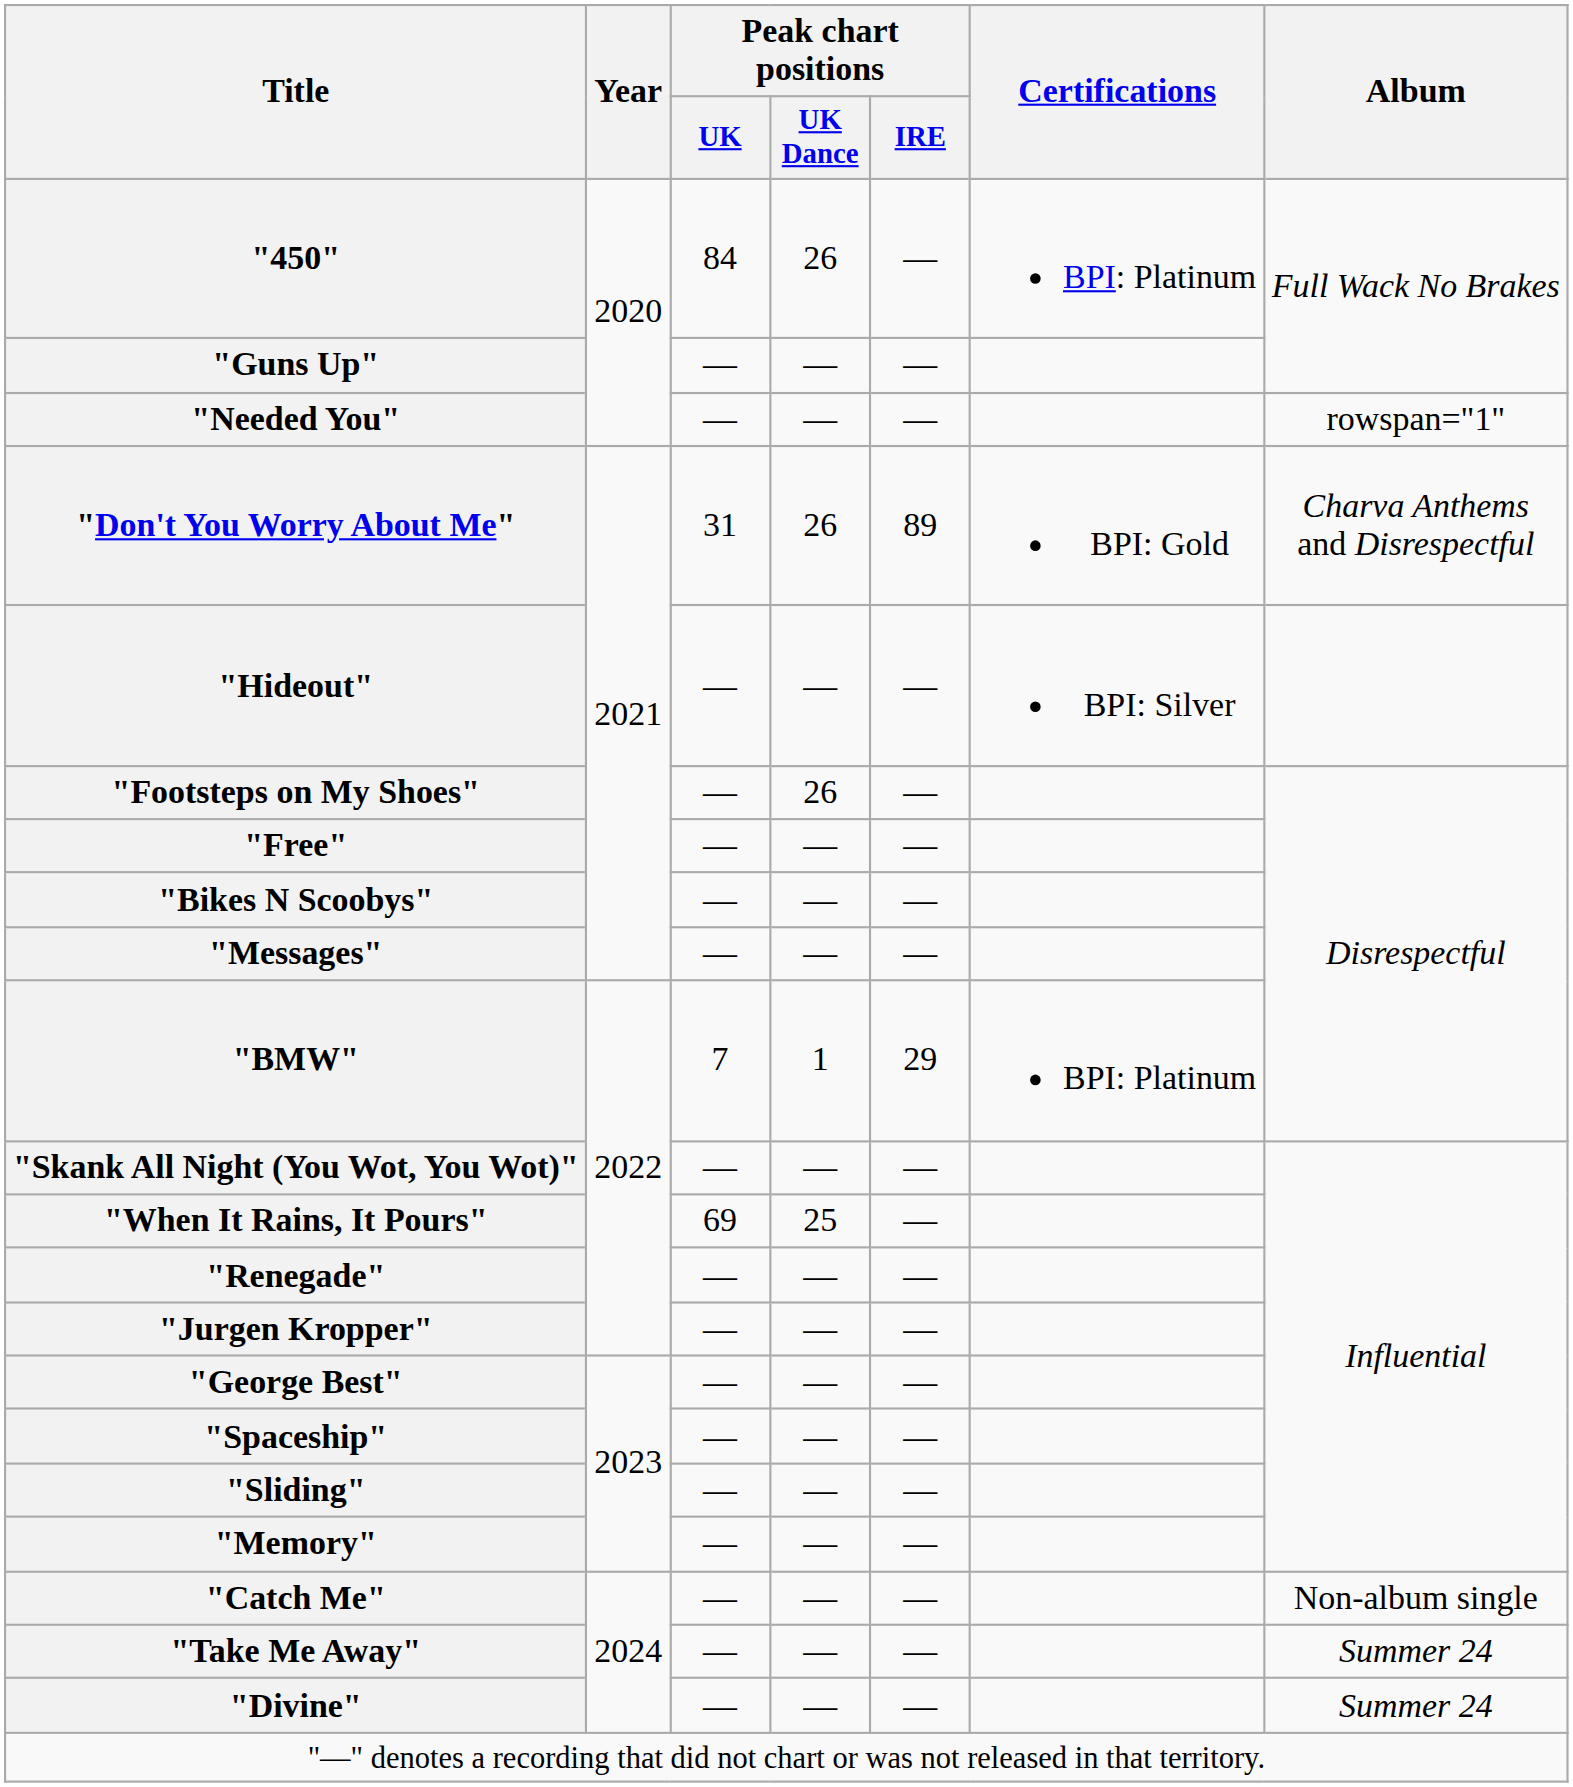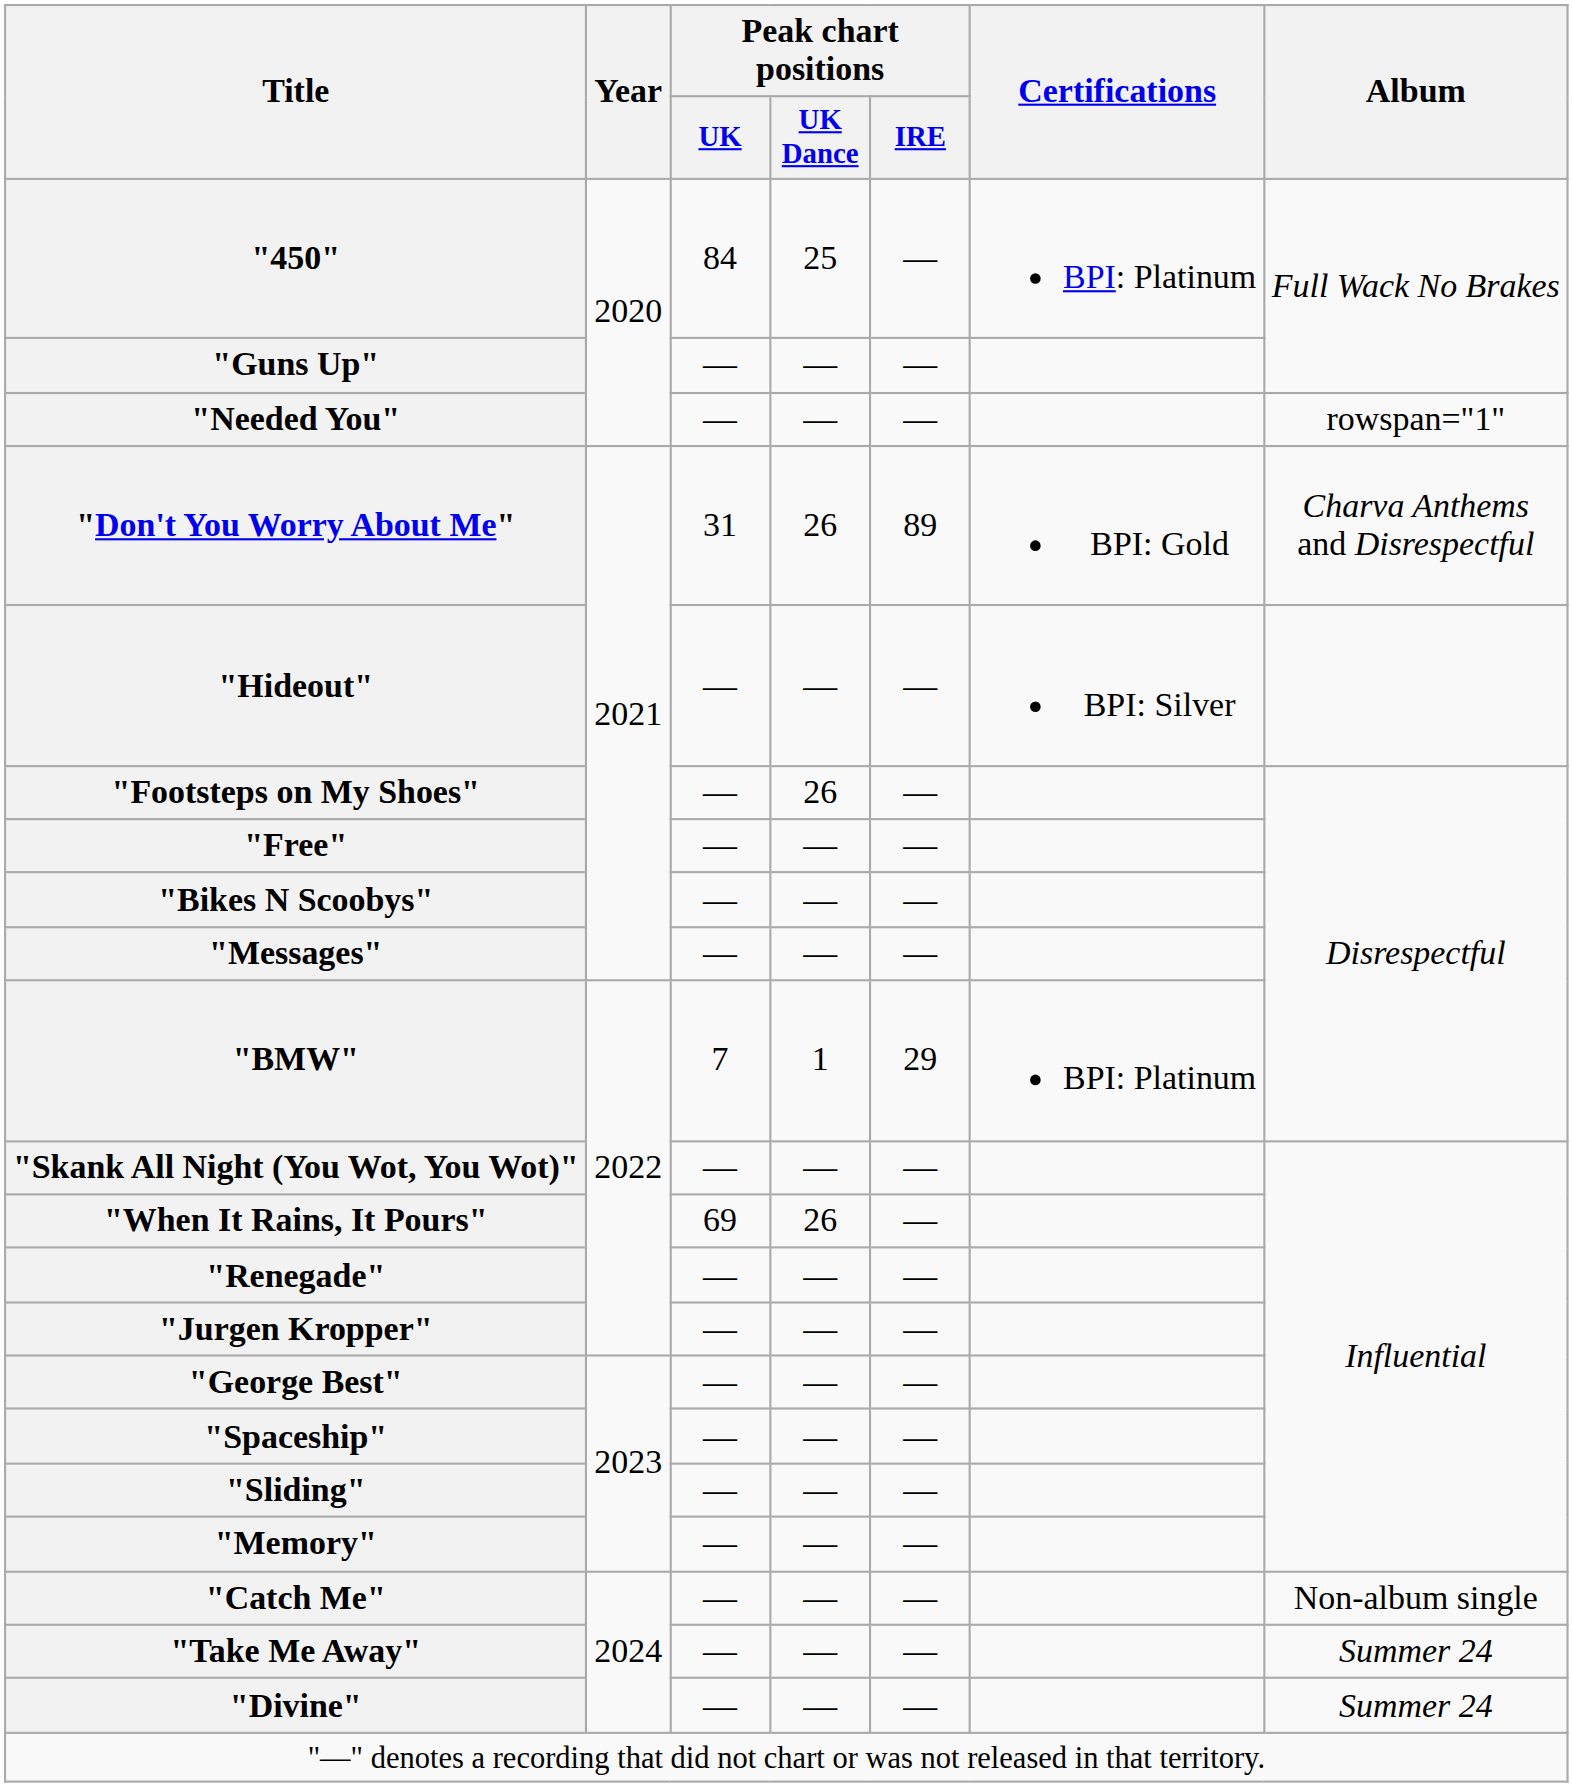(820, 257) 26 -> (820, 257) 25
(820, 1220) 25 -> (820, 1220) 26
